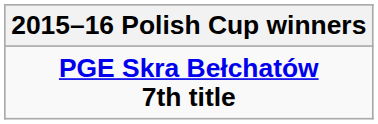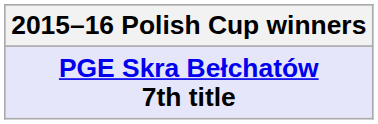(189, 82) no background -> (189, 82) lavender background
